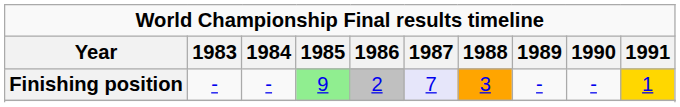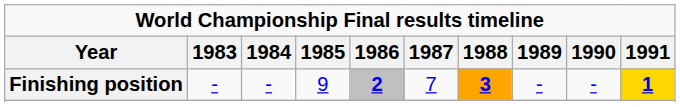(323, 84) lightgreen background -> (323, 84) no background
(377, 84) normal -> (377, 84) bold
(431, 84) lavender background -> (431, 84) no background
(485, 84) normal -> (485, 84) bold
(648, 84) normal -> (648, 84) bold
